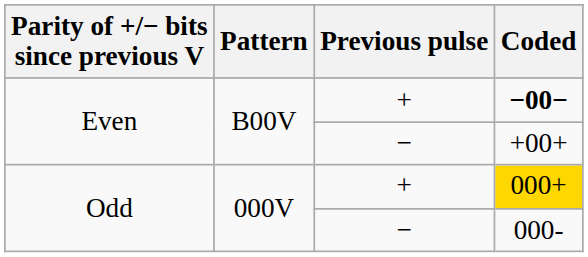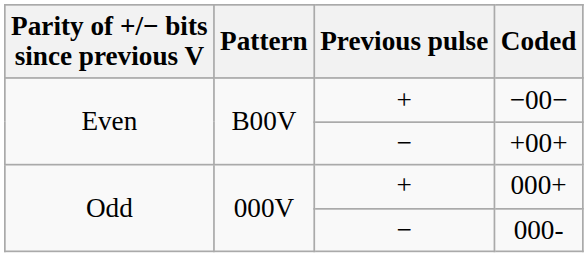(539, 99) bold -> (539, 99) normal
(539, 186) gold background -> (539, 186) no background
